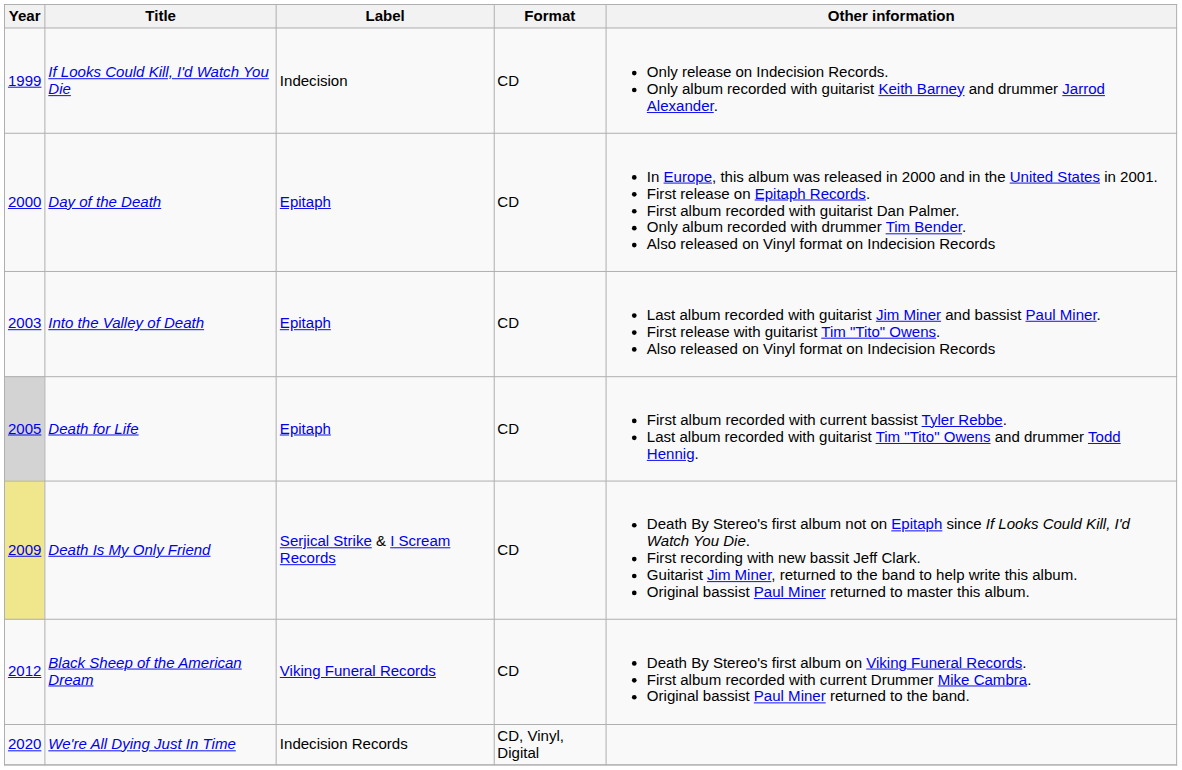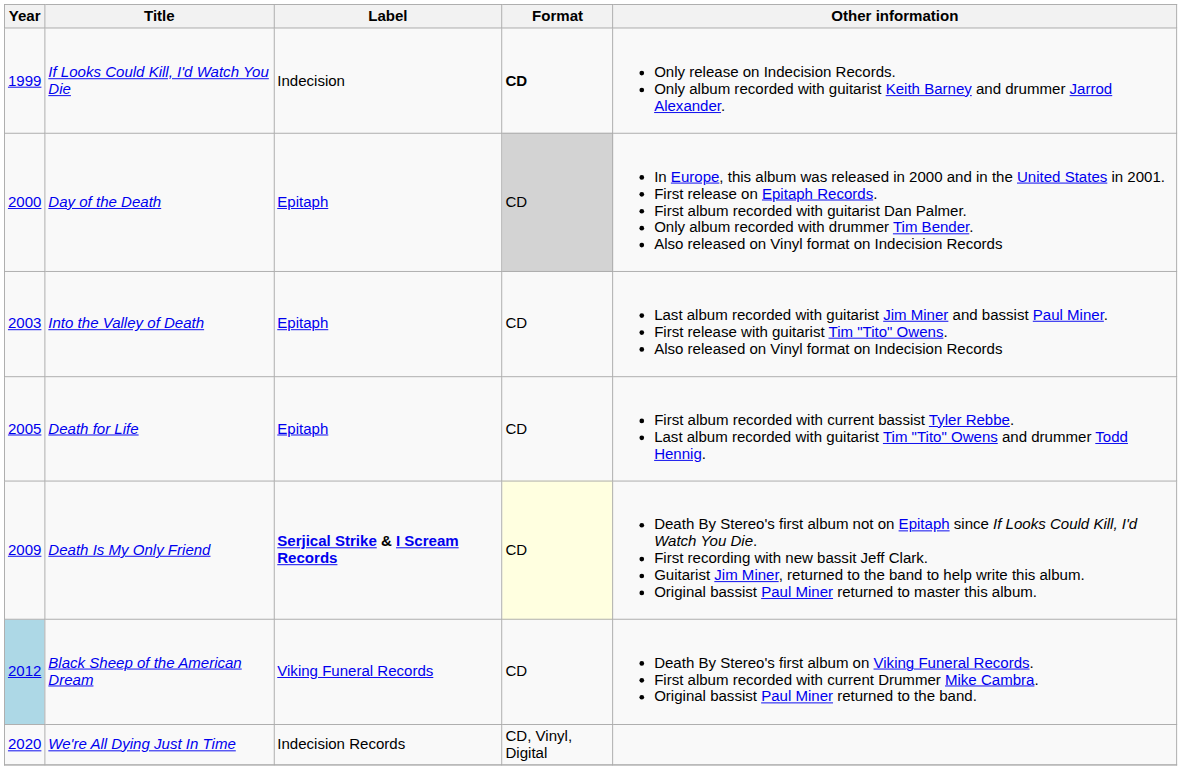(508, 80) normal -> (516, 80) bold
(508, 202) no background -> (516, 202) lightgrey background
(25, 428) lightgrey background -> (25, 428) no background
(25, 550) khaki background -> (25, 550) no background
(365, 550) normal -> (368, 550) bold
(508, 550) no background -> (516, 550) lightyellow background
(25, 671) no background -> (25, 671) lightblue background
